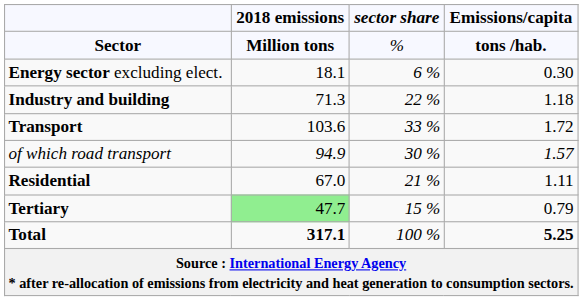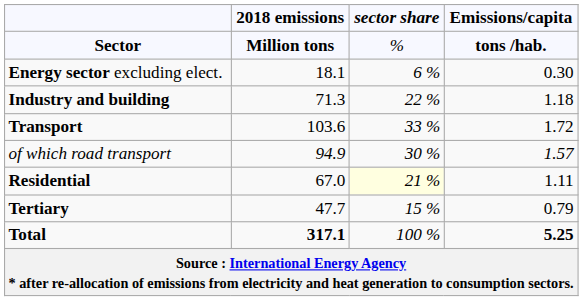(422, 180) no background -> (422, 180) lightyellow background
(330, 208) lightgreen background -> (330, 208) no background
